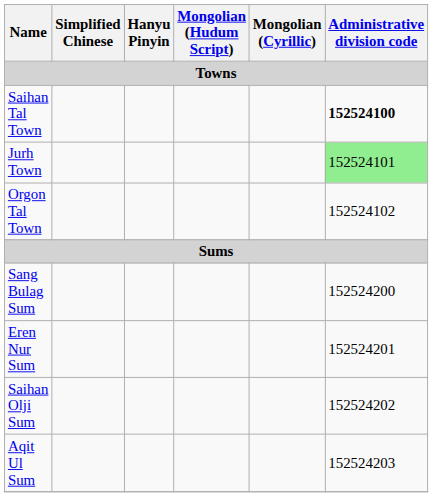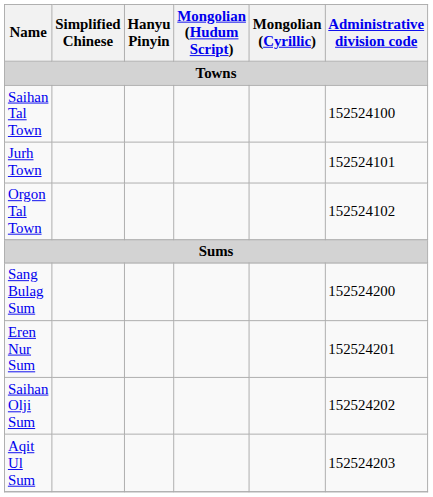(362, 113) bold -> (362, 113) normal
(362, 162) lightgreen background -> (362, 162) no background
